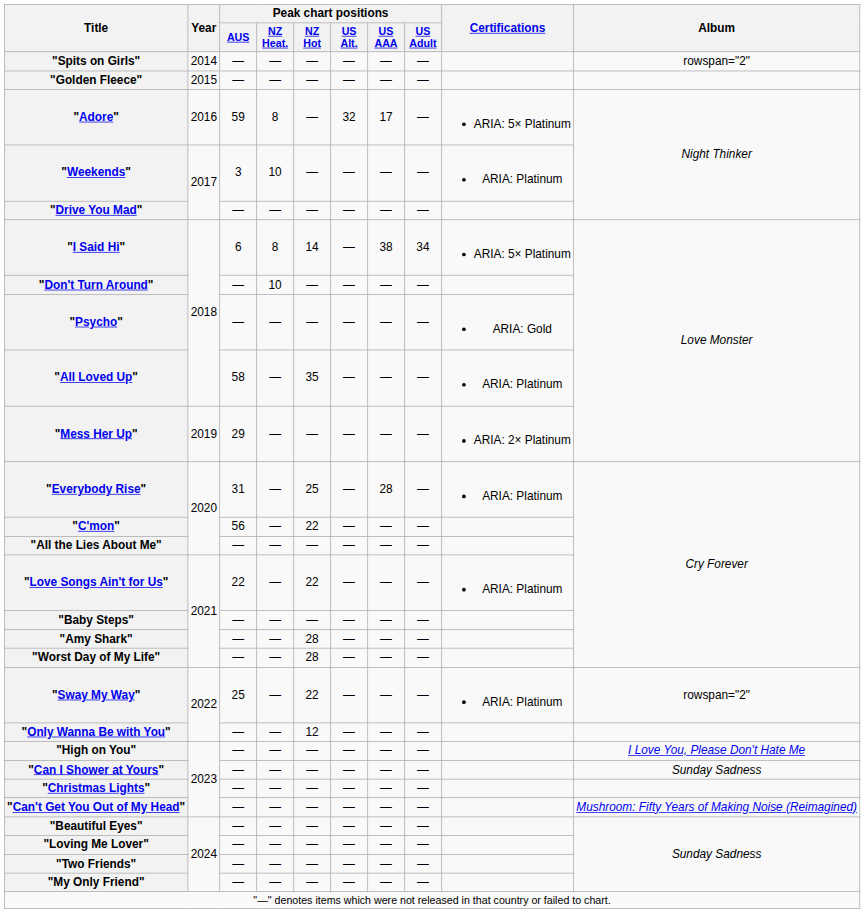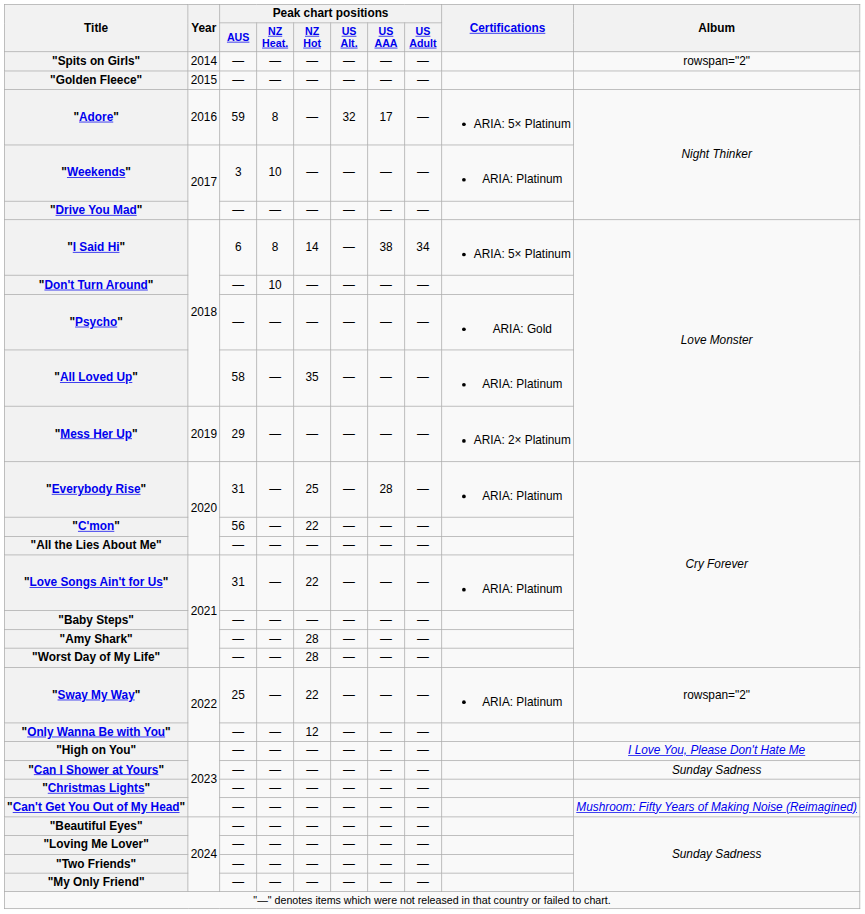(238, 582) 22 -> (238, 582) 31
